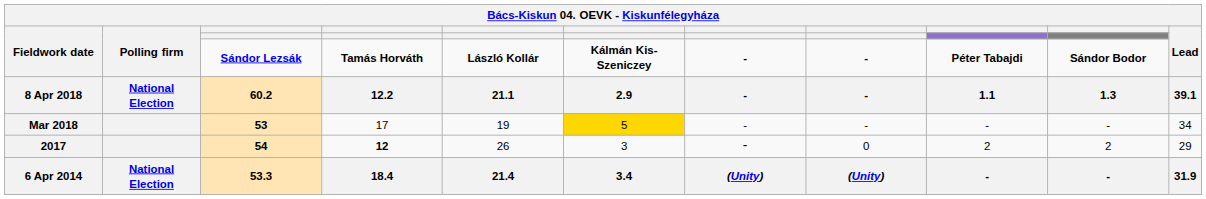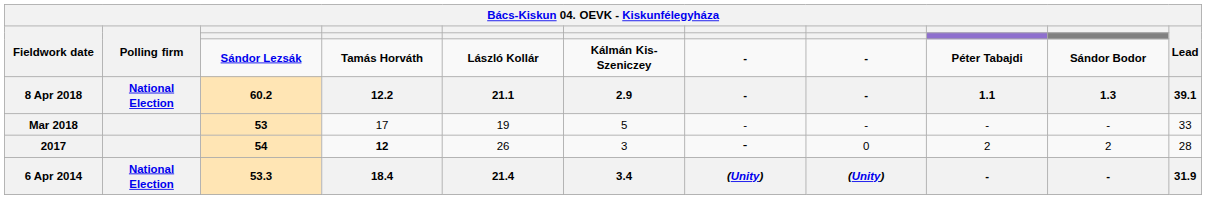(624, 125) gold background -> (624, 125) no background
(1185, 125) 34 -> (1185, 125) 33
(1185, 147) 29 -> (1185, 147) 28
